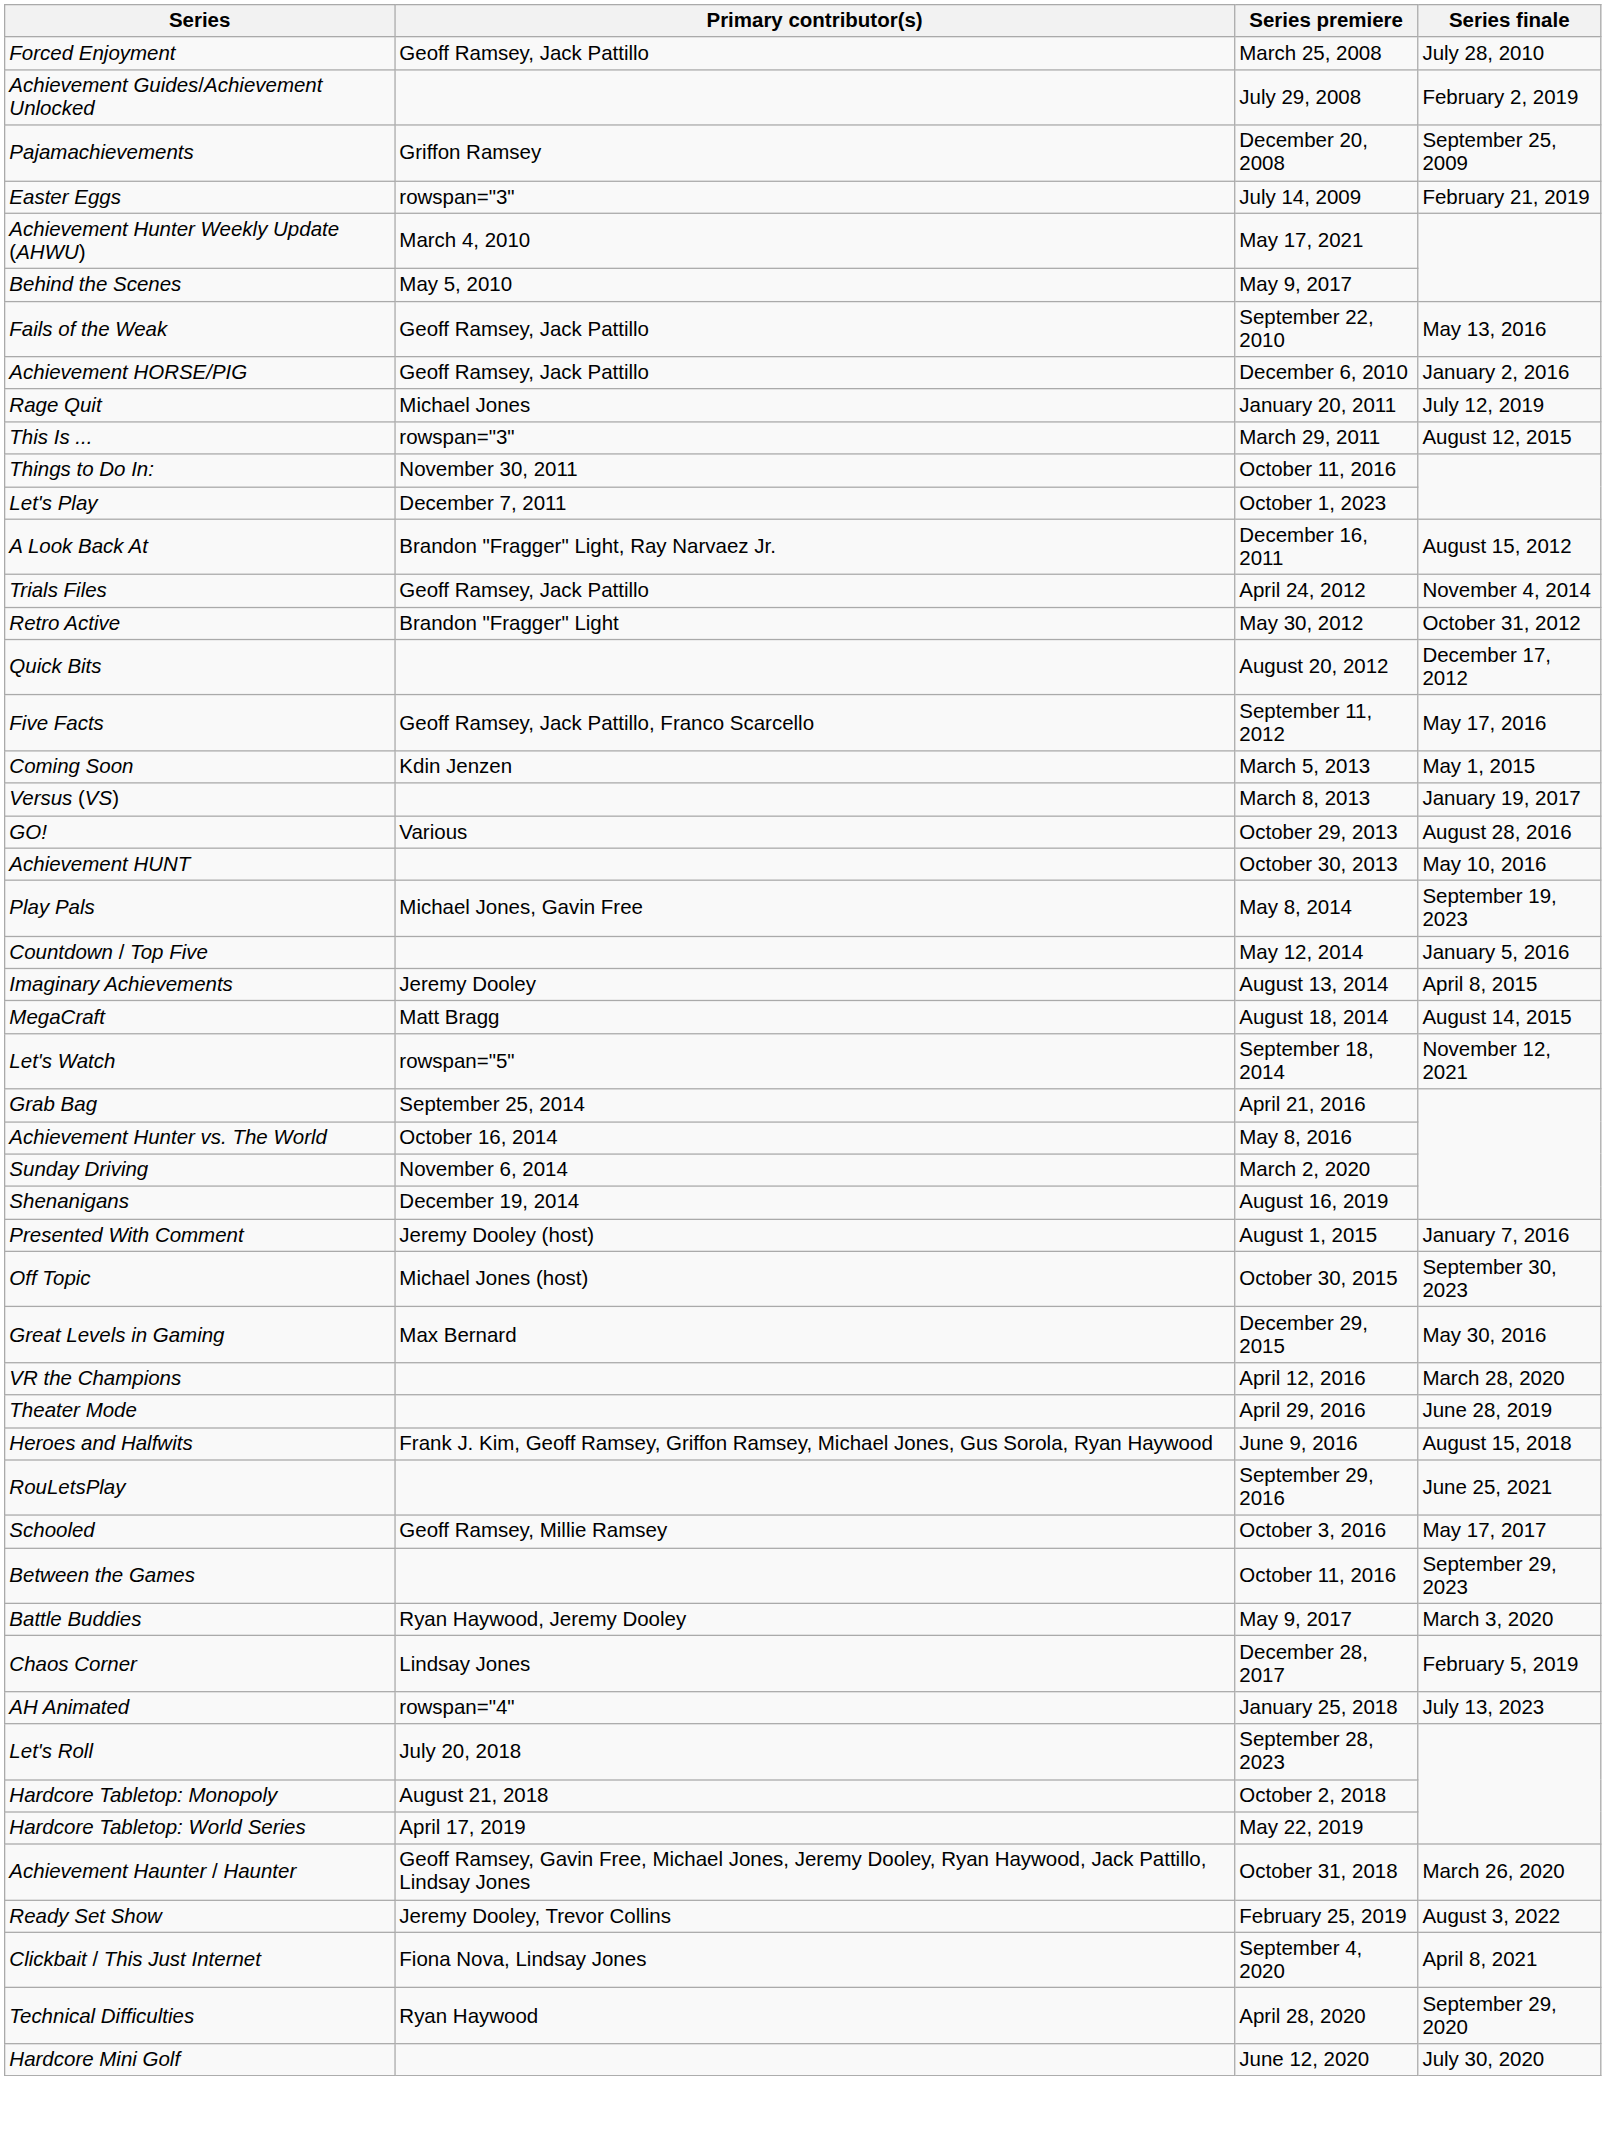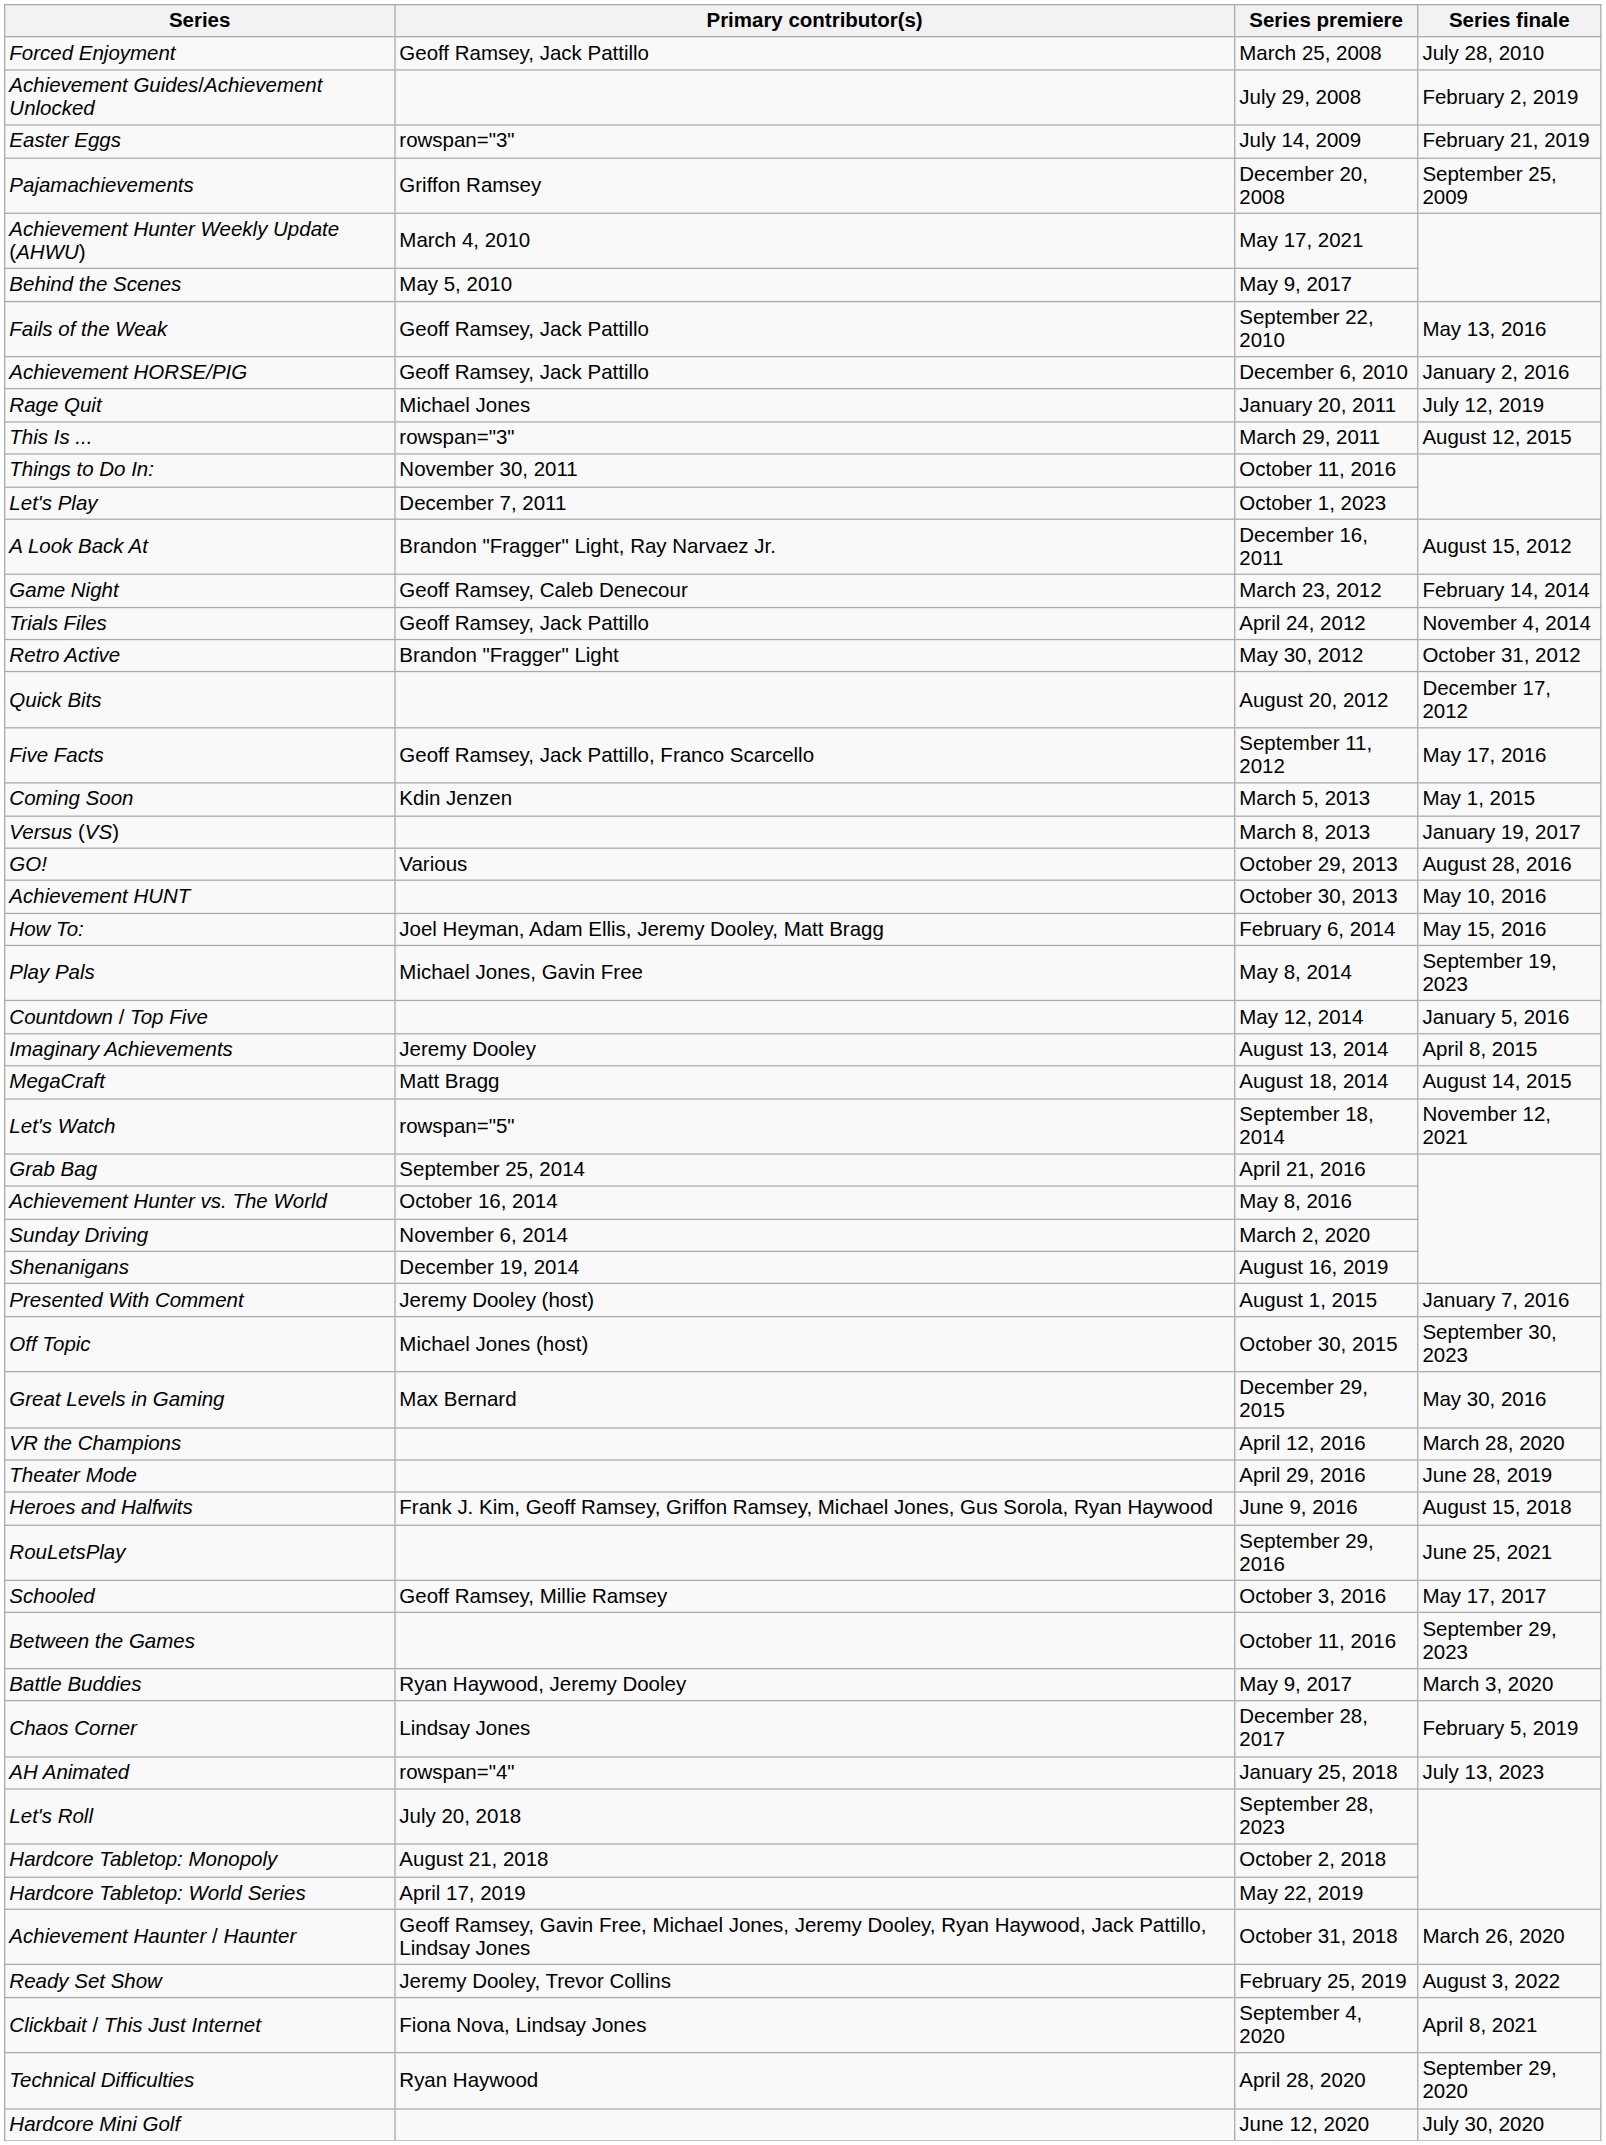rows swapped: (102, 152) <-> (65, 196)
+ row: (64, 590)
+ row: (47, 929)
